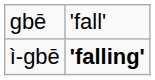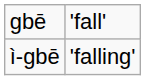(107, 56) bold -> (103, 56) normal
